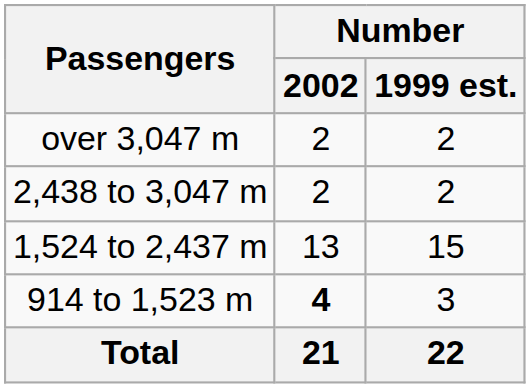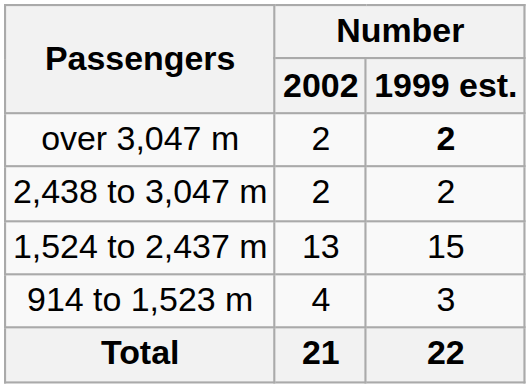(446, 138) normal -> (446, 138) bold
(321, 300) bold -> (321, 300) normal
